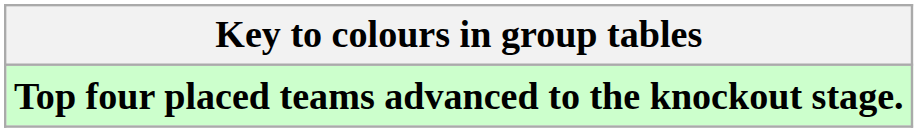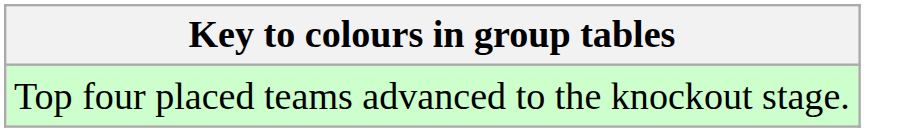(459, 95) bold -> (432, 95) normal
